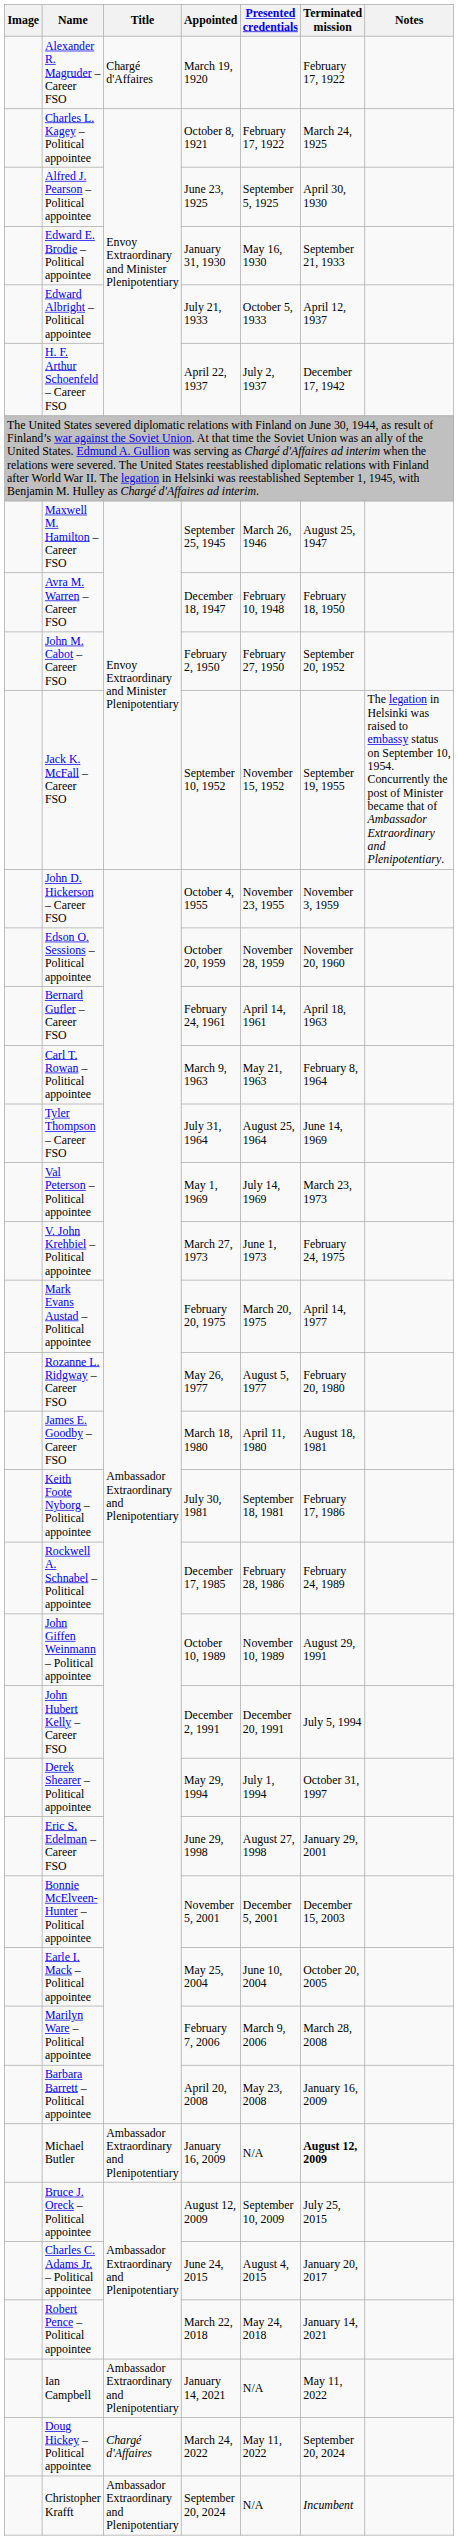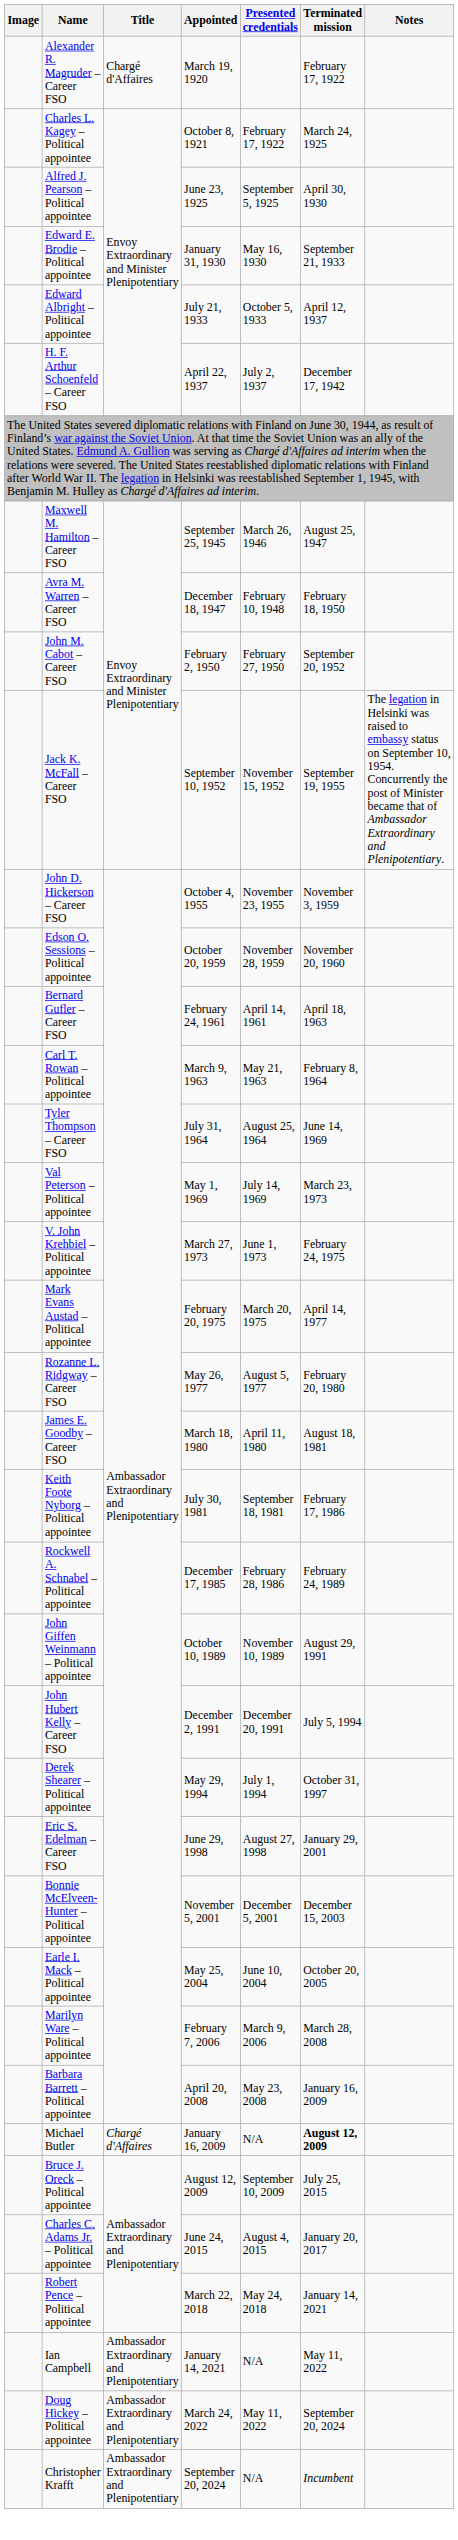(142, 2153) Ambassador Extraordinary and Plenipotentiary -> (129, 2139) Chargé d'Affaires
(129, 2446) Chargé d'Affaires -> (142, 2420) Ambassador Extraordinary and Plenipotentiary
